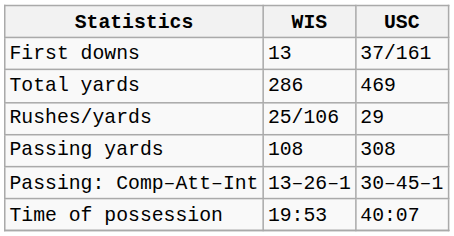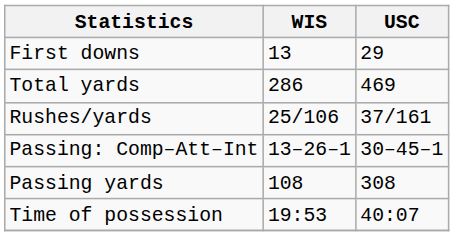(396, 54) 37/161 -> (372, 54) 29
(372, 118) 29 -> (396, 118) 37/161
rows swapped: (87, 150) <-> (134, 183)
